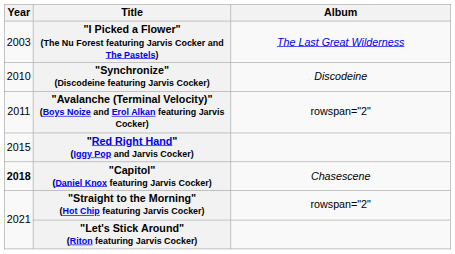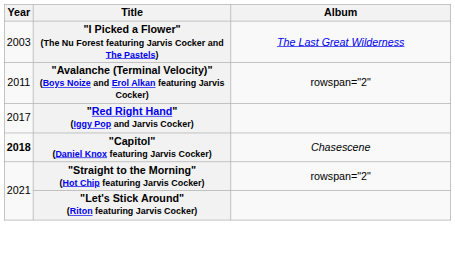- row: (132, 77)
(19, 147) 2015 -> (19, 118) 2017
